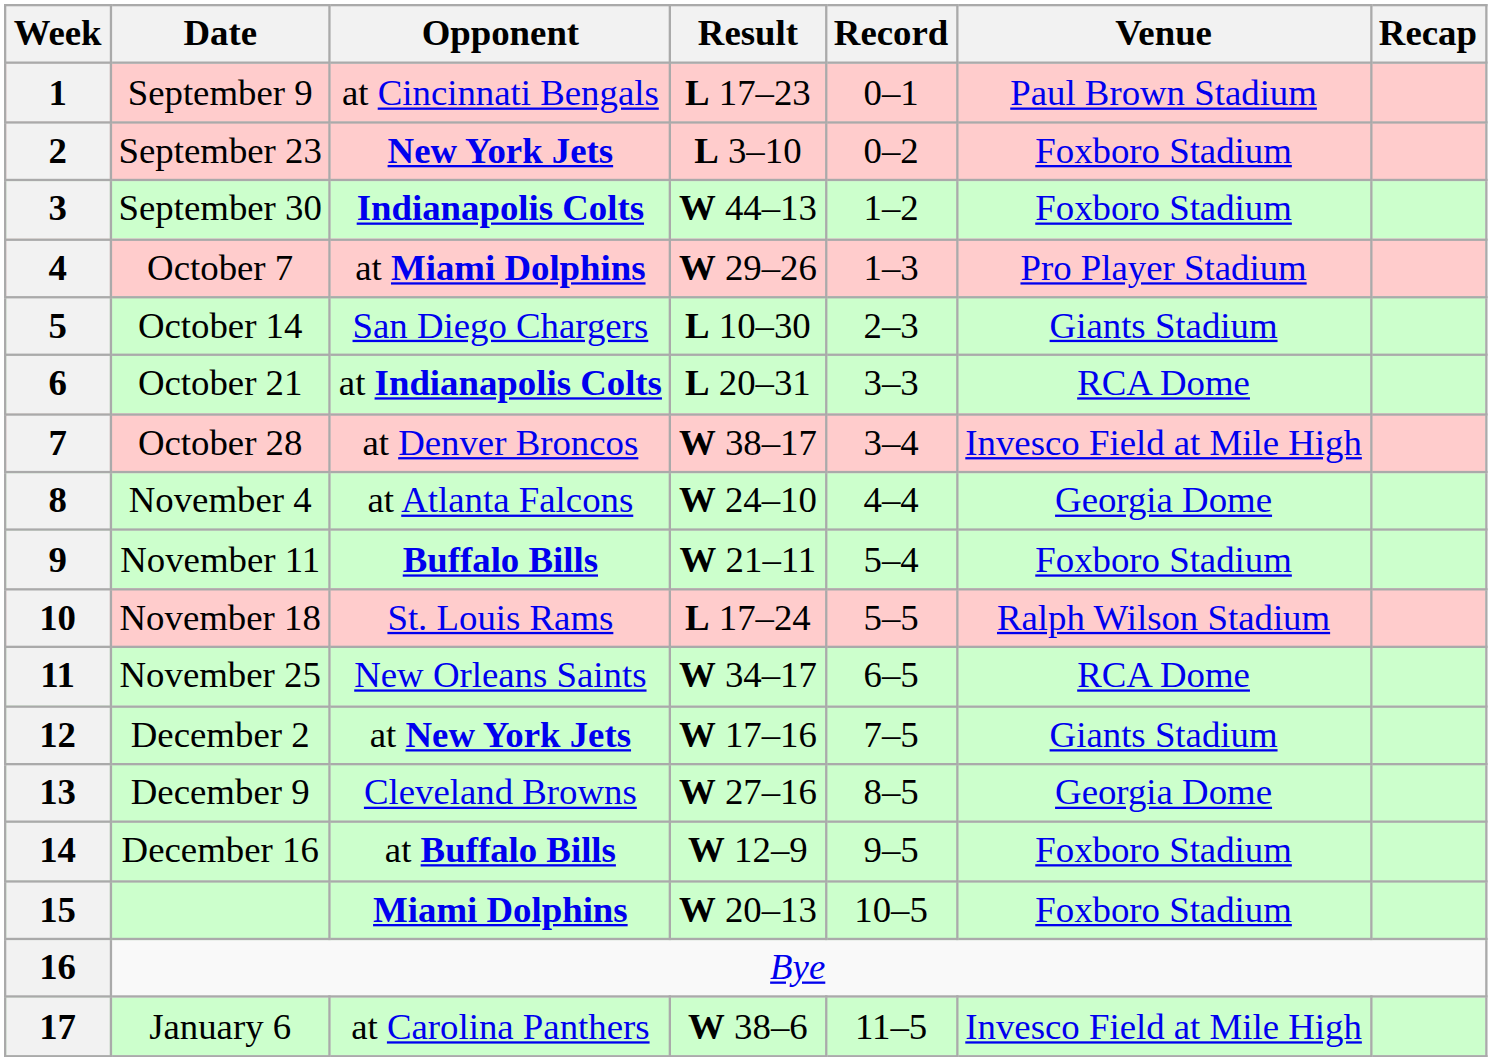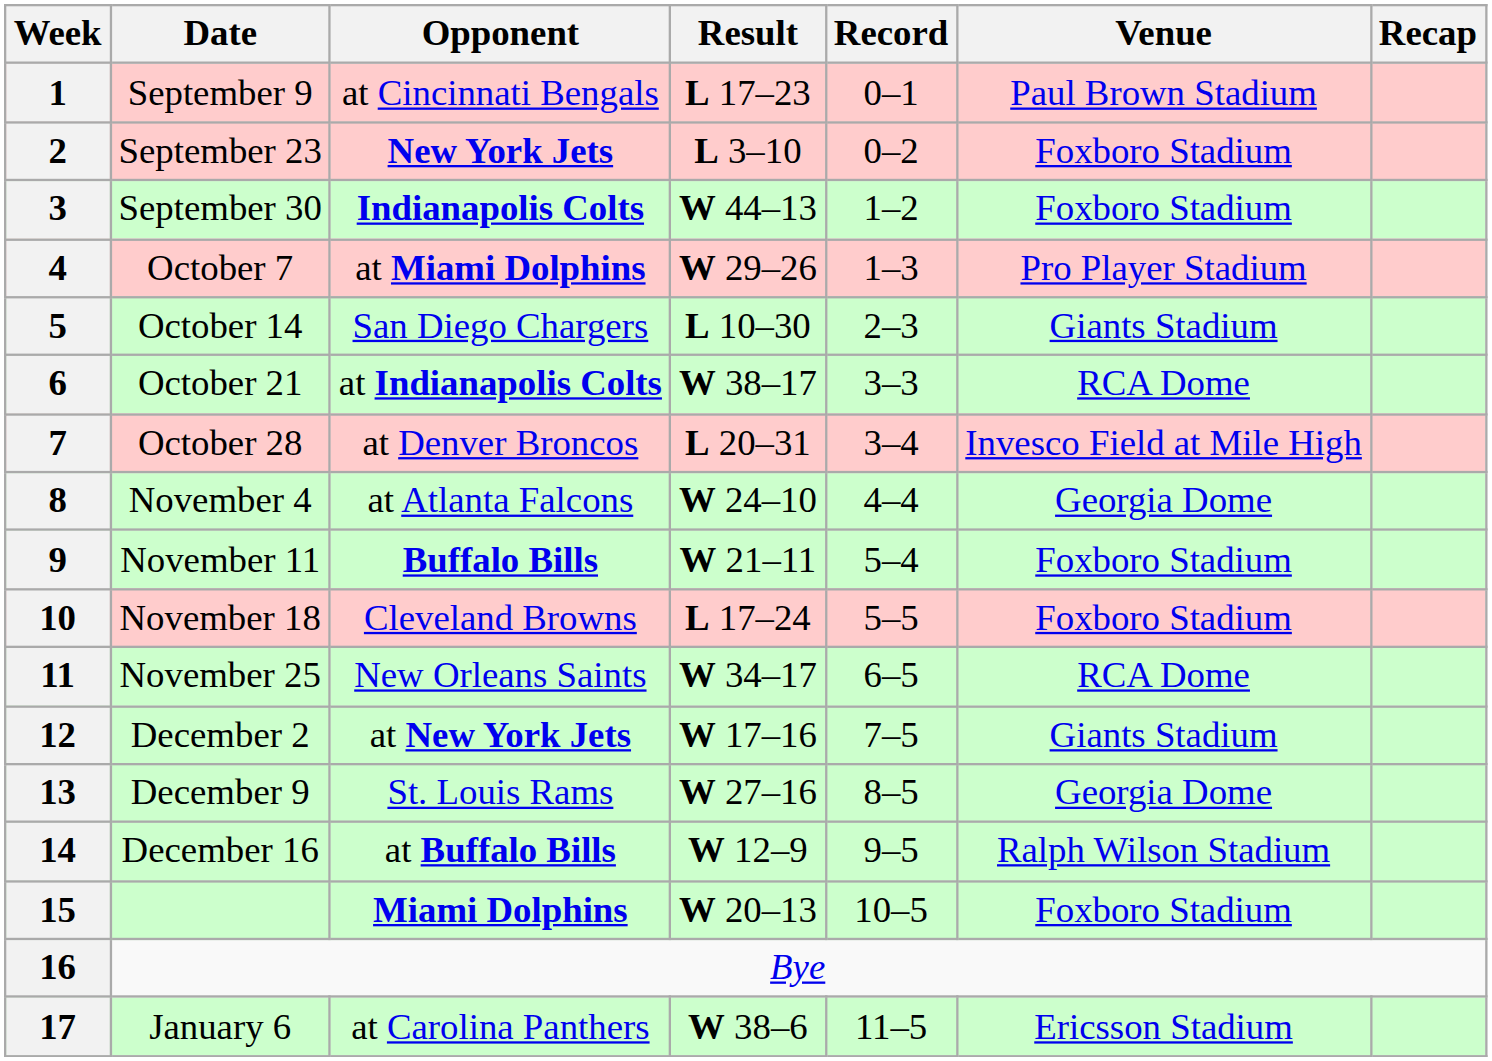(748, 383) L 20–31 -> (748, 383) W 38–17
(748, 442) W 38–17 -> (748, 442) L 20–31
(500, 617) St. Louis Rams -> (500, 617) Cleveland Browns
(1164, 617) Ralph Wilson Stadium -> (1164, 617) Foxboro Stadium
(500, 792) Cleveland Browns -> (500, 792) St. Louis Rams
(1164, 850) Foxboro Stadium -> (1164, 850) Ralph Wilson Stadium
(1164, 1025) Invesco Field at Mile High -> (1164, 1025) Ericsson Stadium
